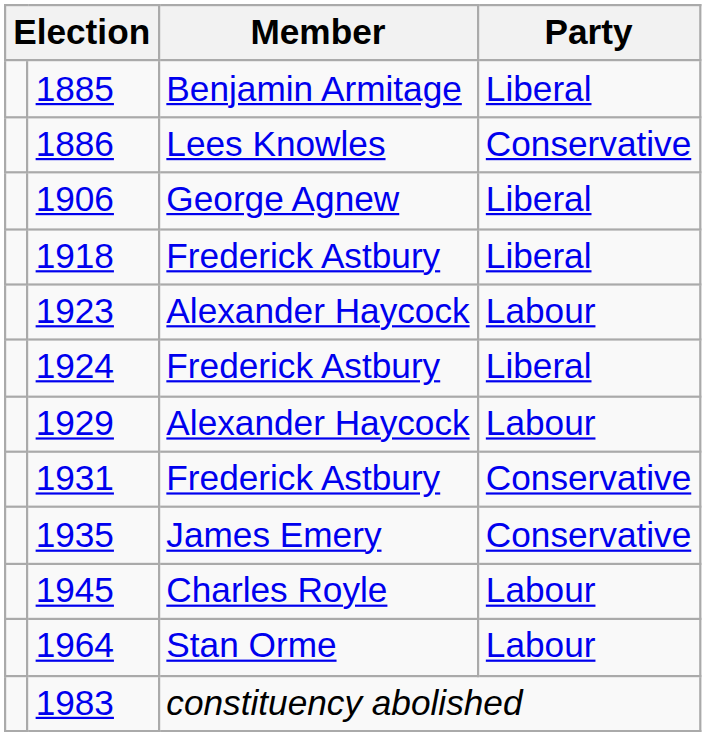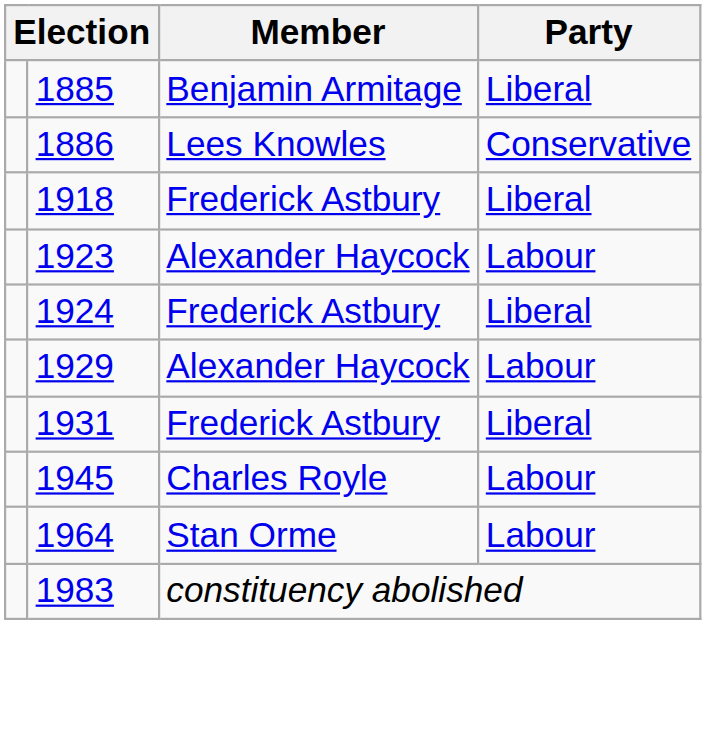- row: (75, 199)
(589, 479) Conservative -> (539, 423) Liberal
- row: (75, 534)
